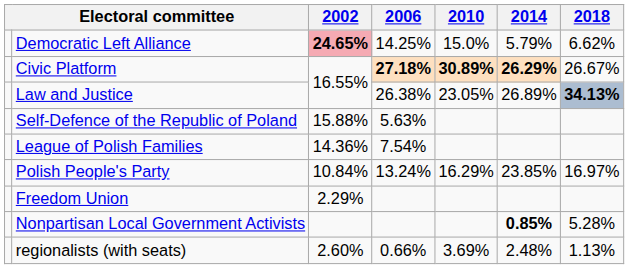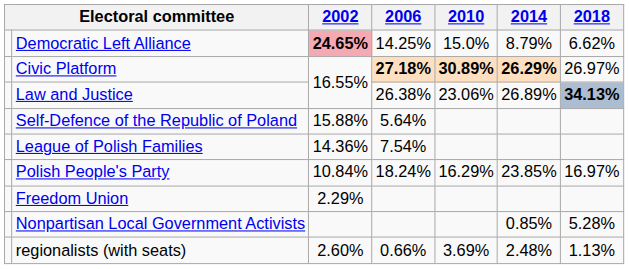(529, 43) 5.79% -> (529, 43) 8.79%
(592, 69) 26.67% -> (592, 69) 26.97%
(466, 95) 23.05% -> (466, 95) 23.06%
(403, 120) 5.63% -> (403, 120) 5.64%
(403, 172) 13.24% -> (403, 172) 18.24%
(529, 224) bold -> (529, 224) normal
